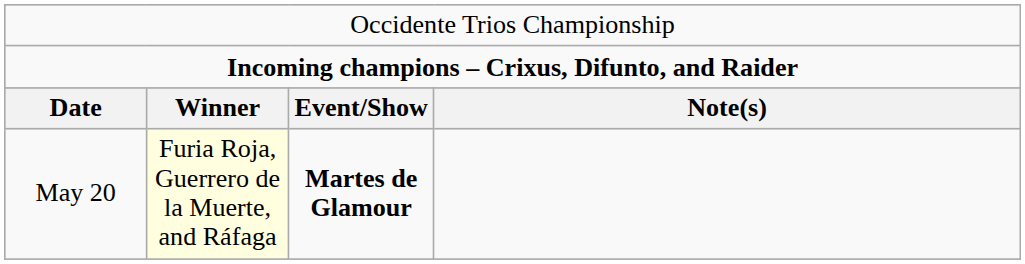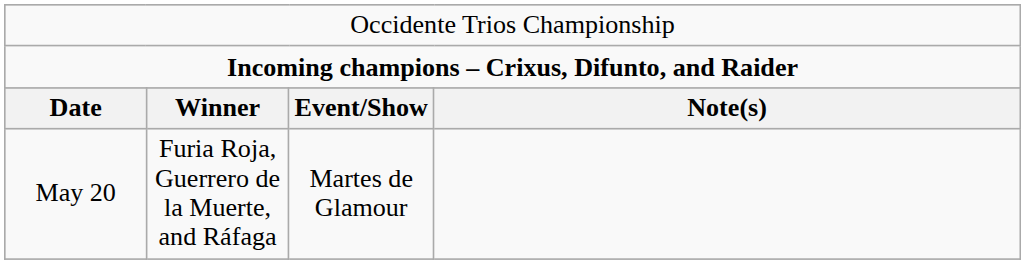(218, 193) lightyellow background -> (218, 193) no background
(361, 193) bold -> (361, 193) normal
